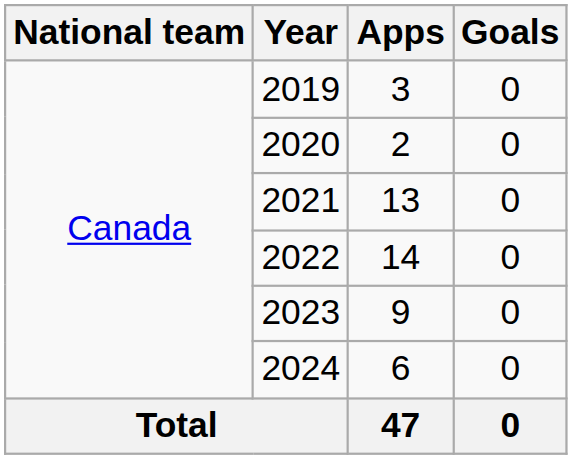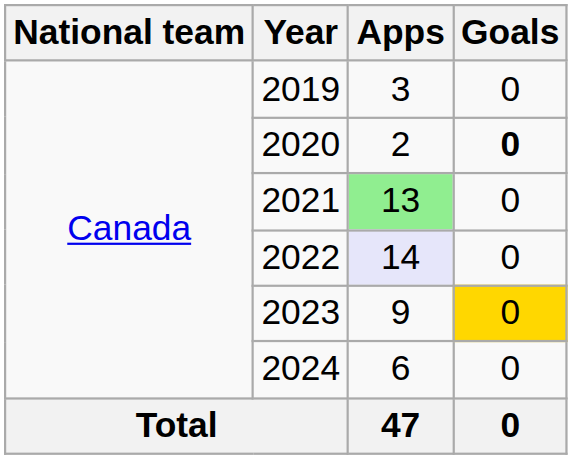(510, 144) normal -> (510, 144) bold
(401, 200) no background -> (401, 200) lightgreen background
(401, 256) no background -> (401, 256) lavender background
(510, 312) no background -> (510, 312) gold background
